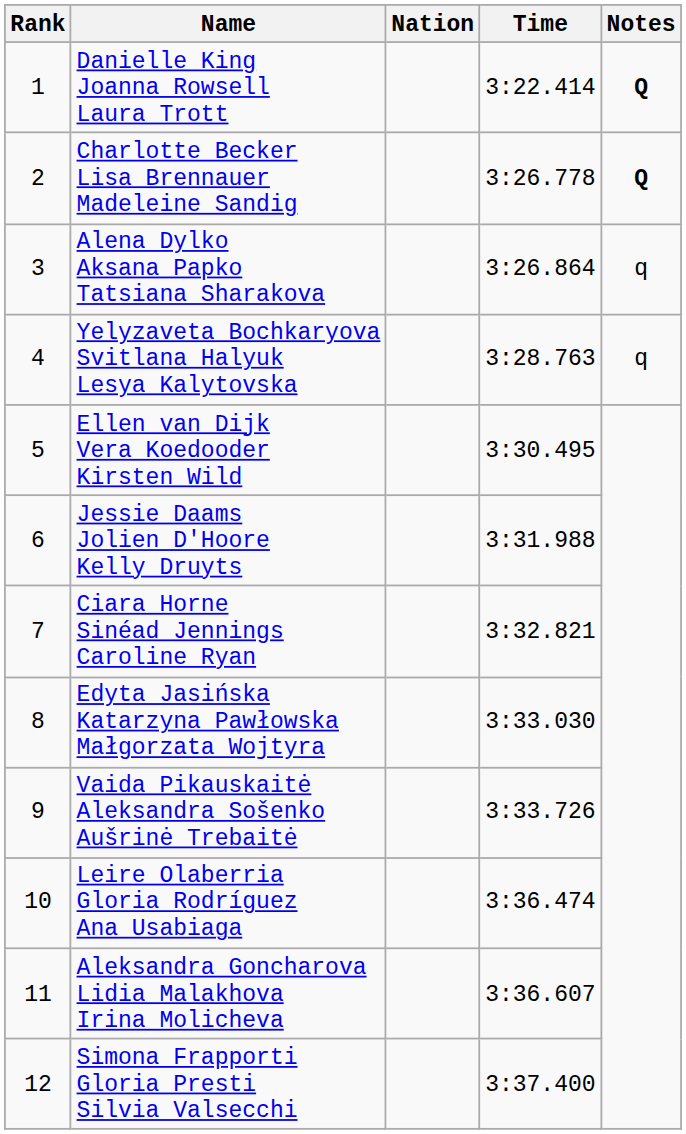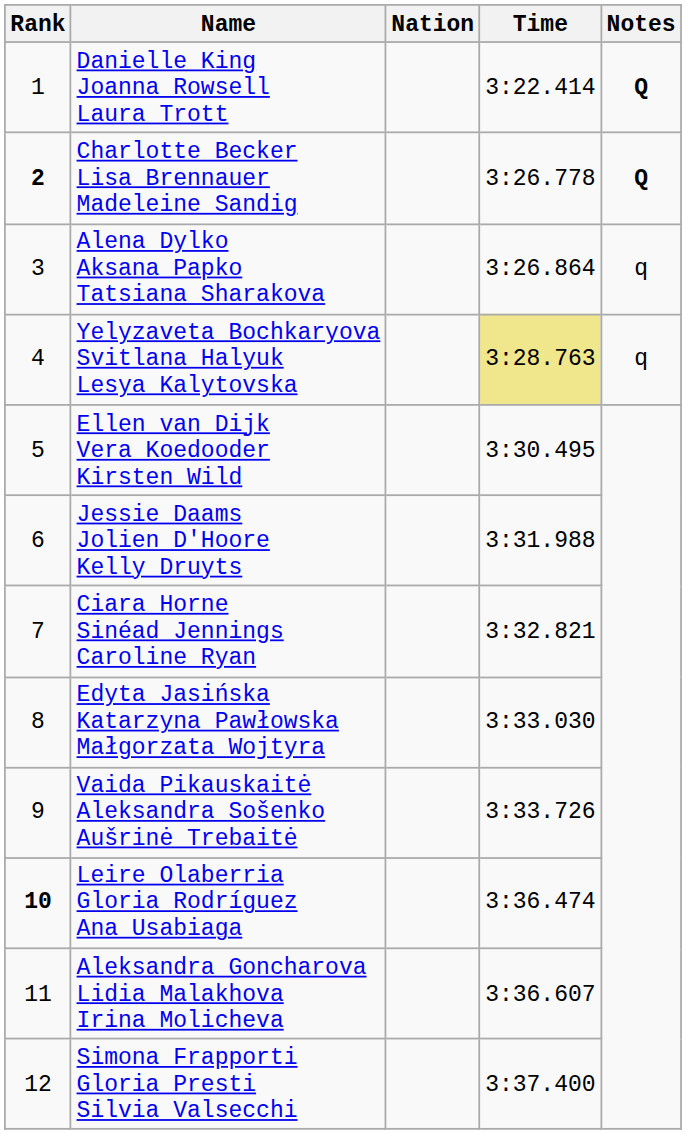(38, 178) normal -> (38, 178) bold
(540, 359) no background -> (540, 359) khaki background
(38, 903) normal -> (38, 903) bold
